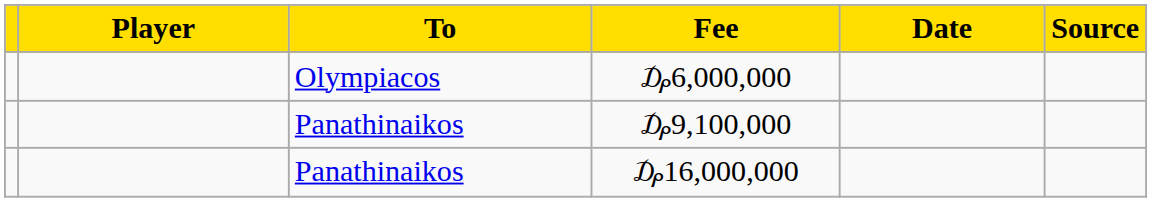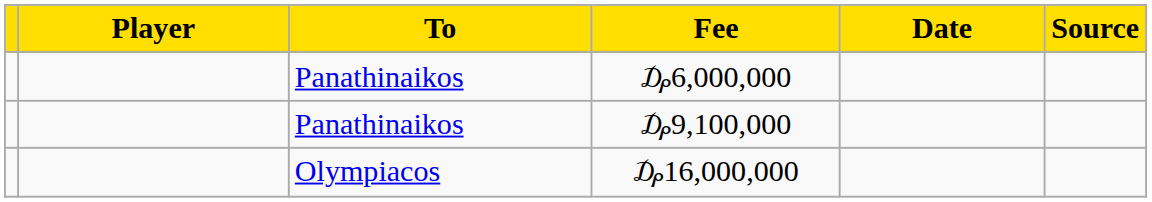(368, 76) Olympiacos -> (379, 76) Panathinaikos
(379, 171) Panathinaikos -> (368, 171) Olympiacos
